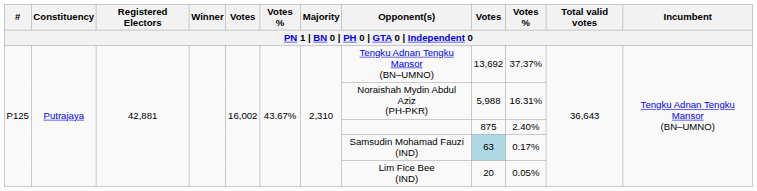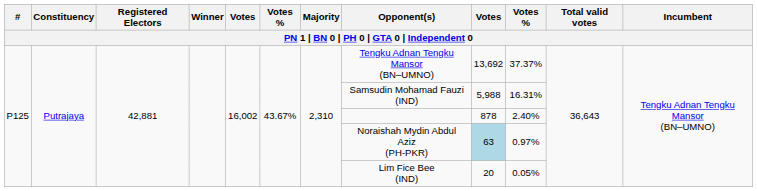(407, 100) Noraishah Mydin Abdul Aziz (PH-PKR) -> (407, 95) Samsudin Mohamad Fauzi (IND)
(489, 127) 875 -> (489, 116) 878
(407, 147) Samsudin Mohamad Fauzi (IND) -> (407, 142) Noraishah Mydin Abdul Aziz (PH-PKR)
(526, 147) 0.17% -> (526, 142) 0.97%
